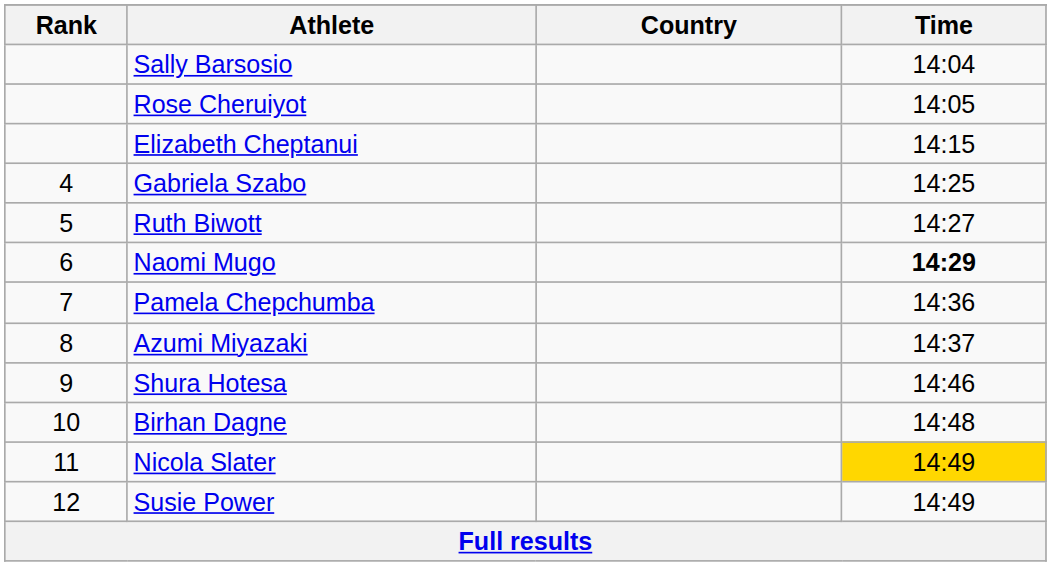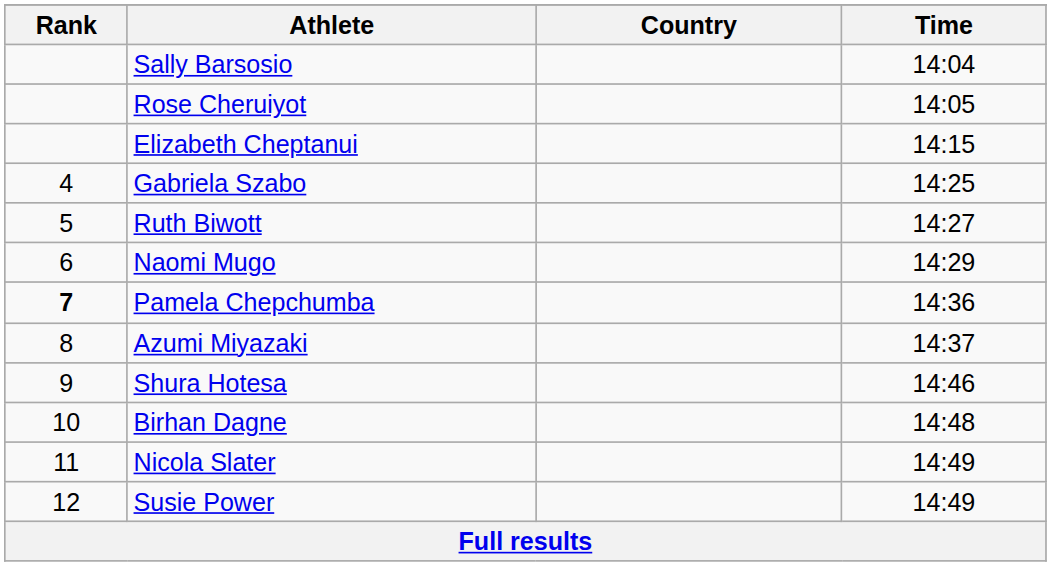(944, 263) bold -> (944, 263) normal
(66, 303) normal -> (66, 303) bold
(944, 462) gold background -> (944, 462) no background
